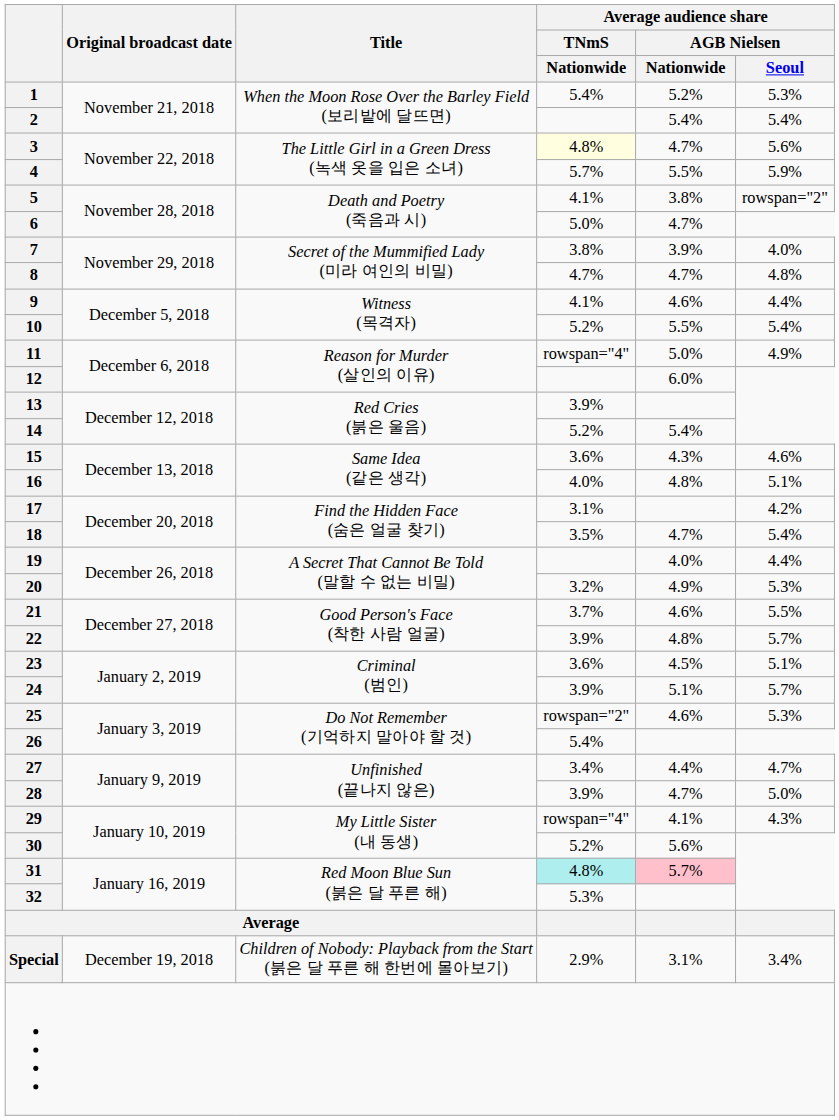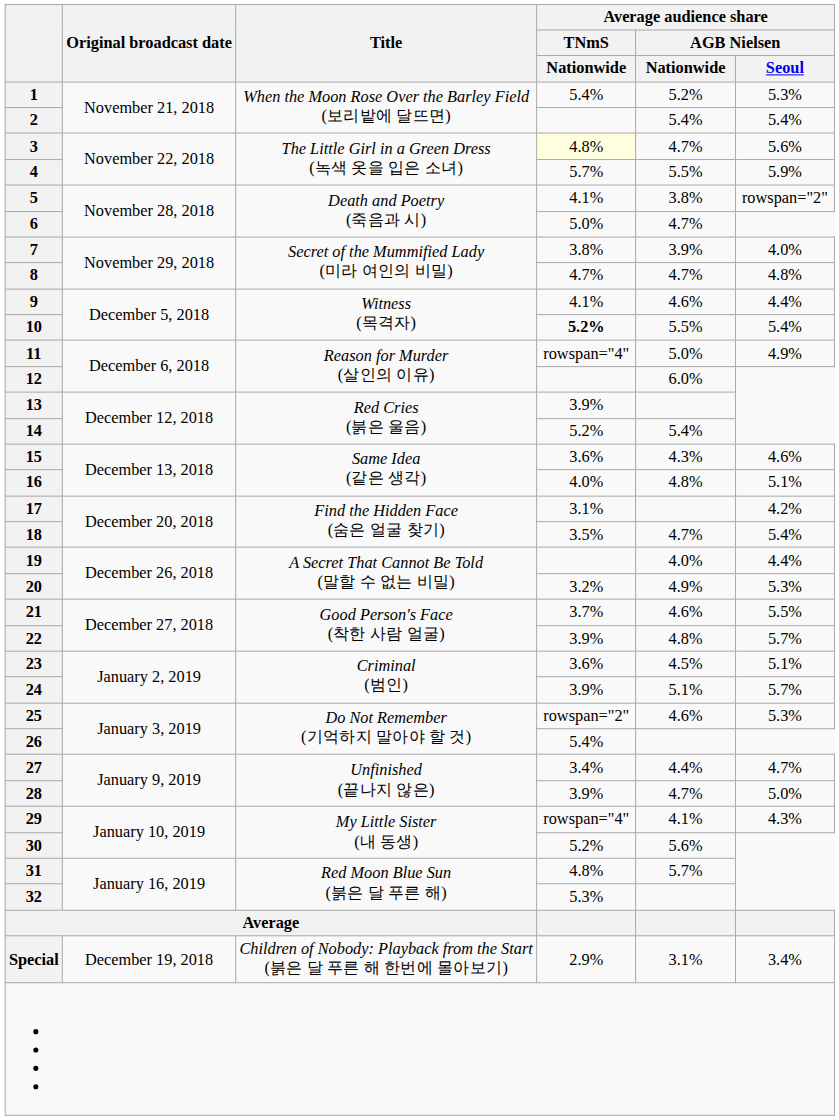(586, 327) normal -> (586, 327) bold
(586, 871) paleturquoise background -> (586, 871) no background
(686, 871) pink background -> (686, 871) no background
